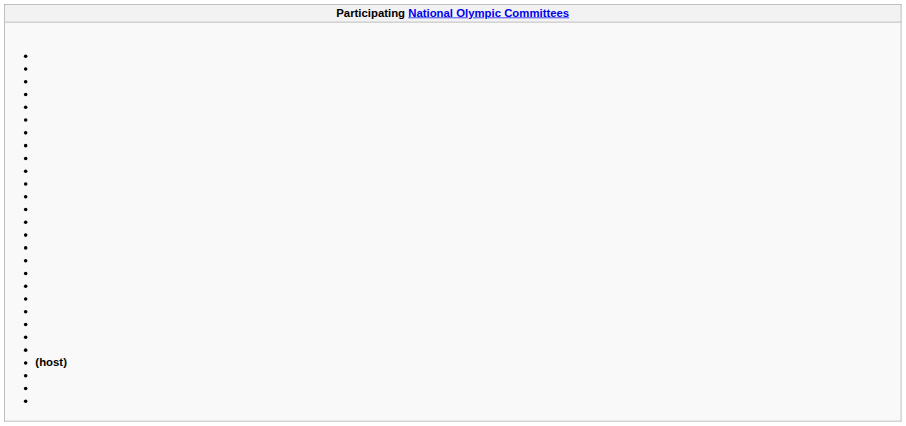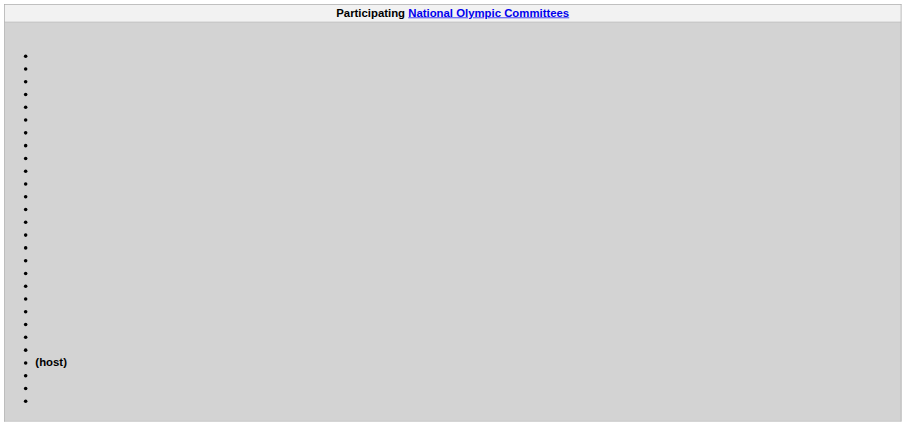(453, 228) no background -> (453, 228) lightgrey background
